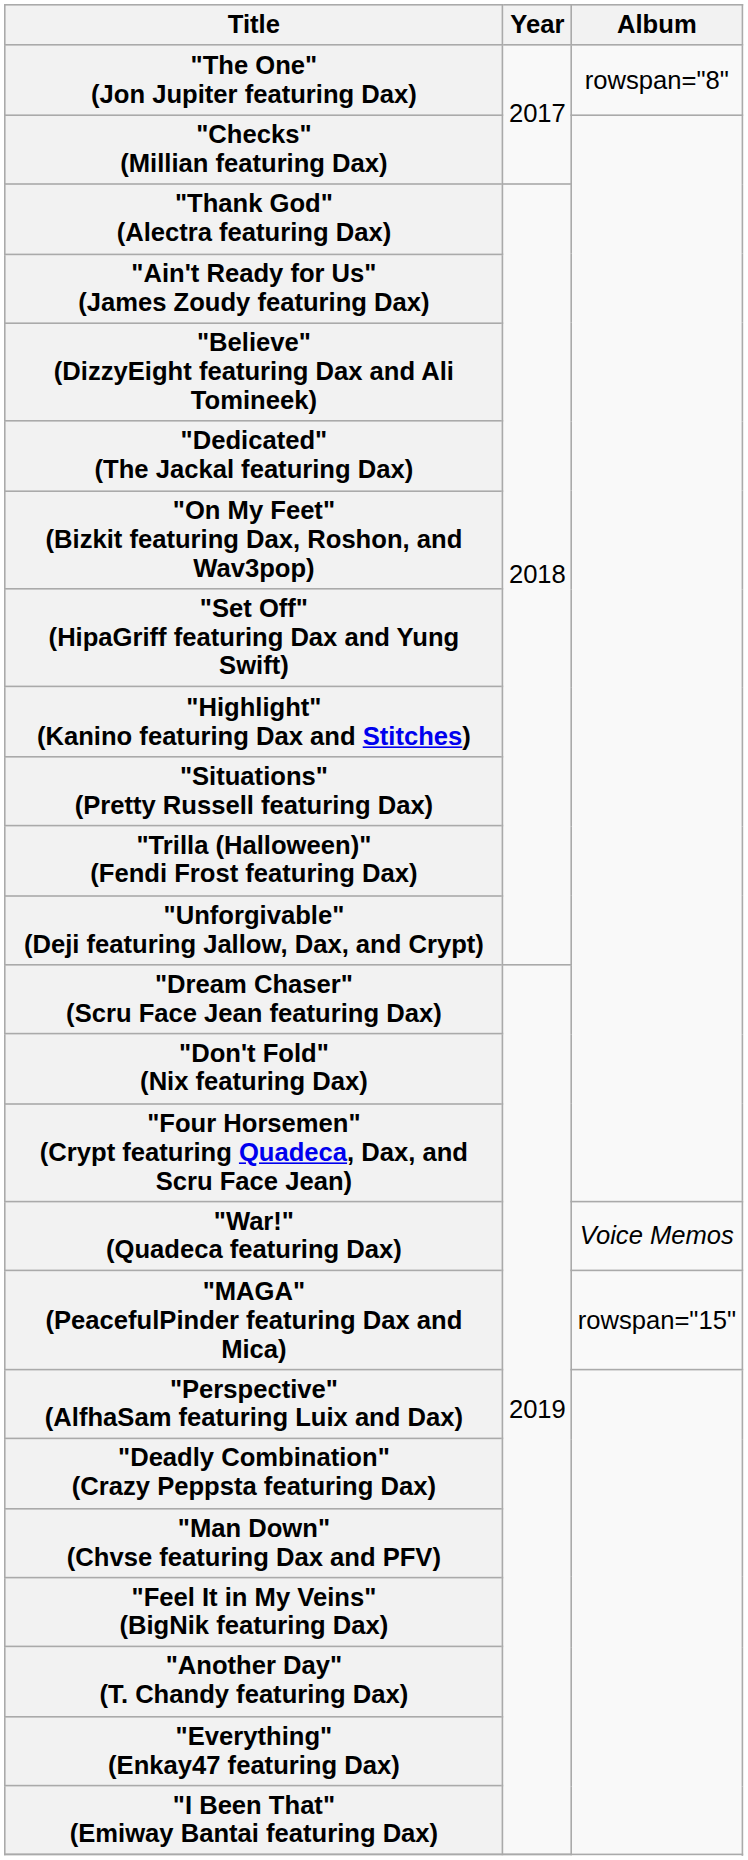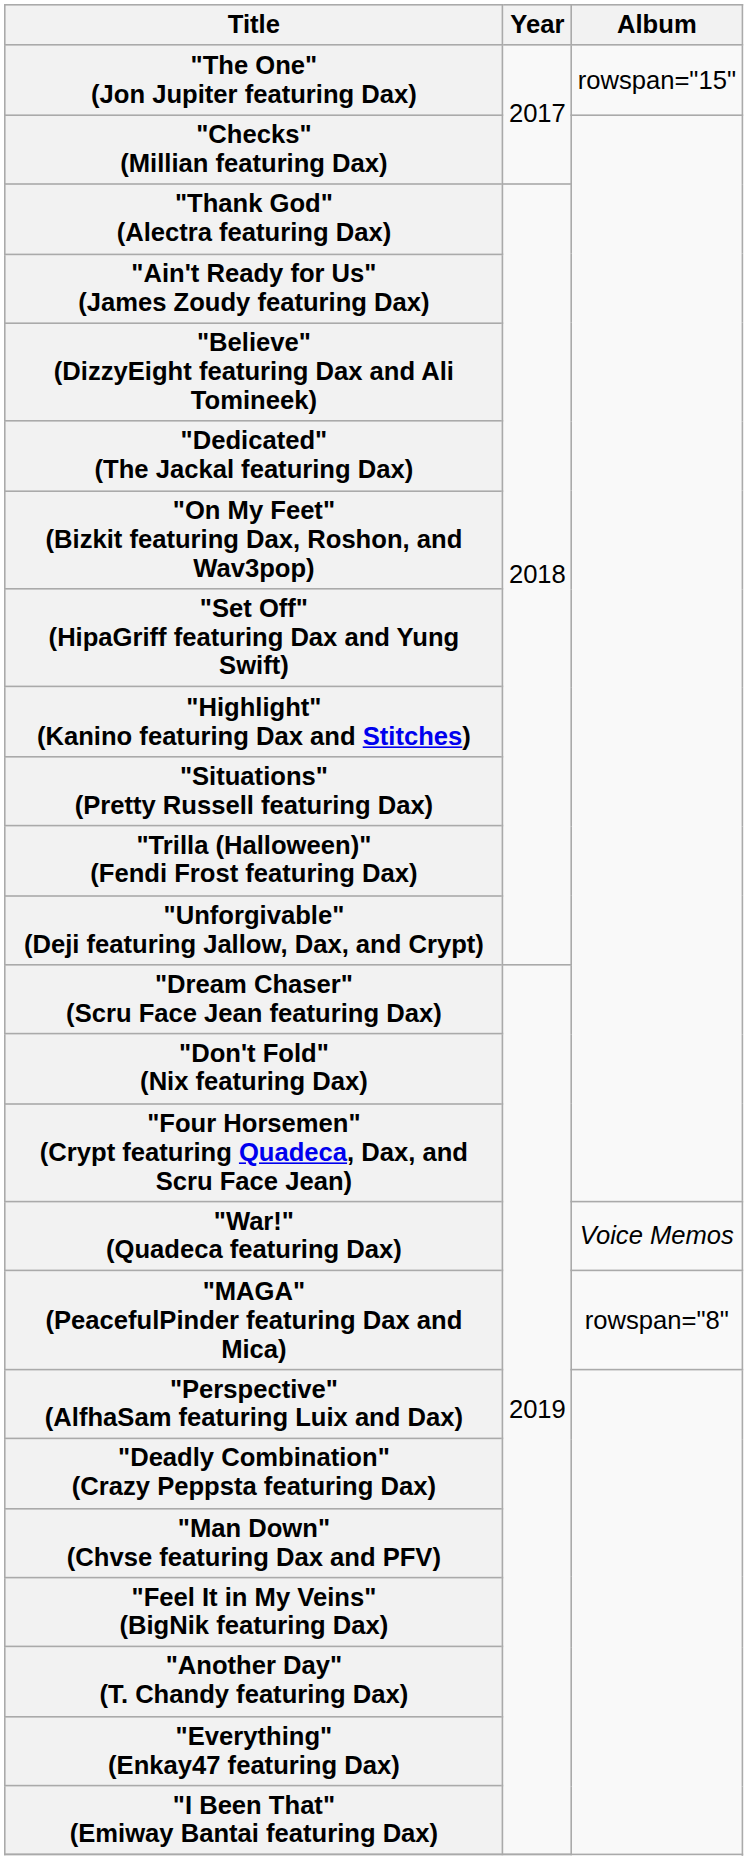(657, 79) rowspan="8" -> (657, 79) rowspan="15"
(657, 1319) rowspan="15" -> (657, 1319) rowspan="8"
